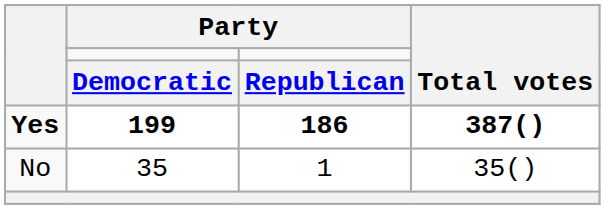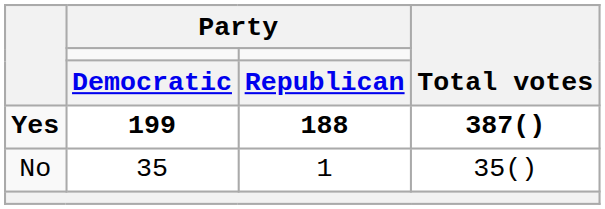(325, 126) 186 -> (325, 126) 188
